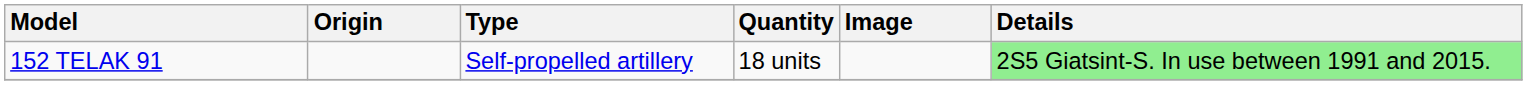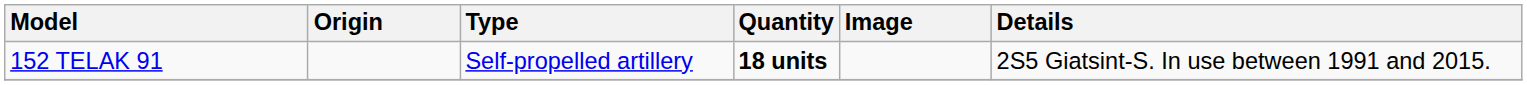(780, 60) normal -> (783, 60) bold
(1244, 60) lightgreen background -> (1244, 60) no background
